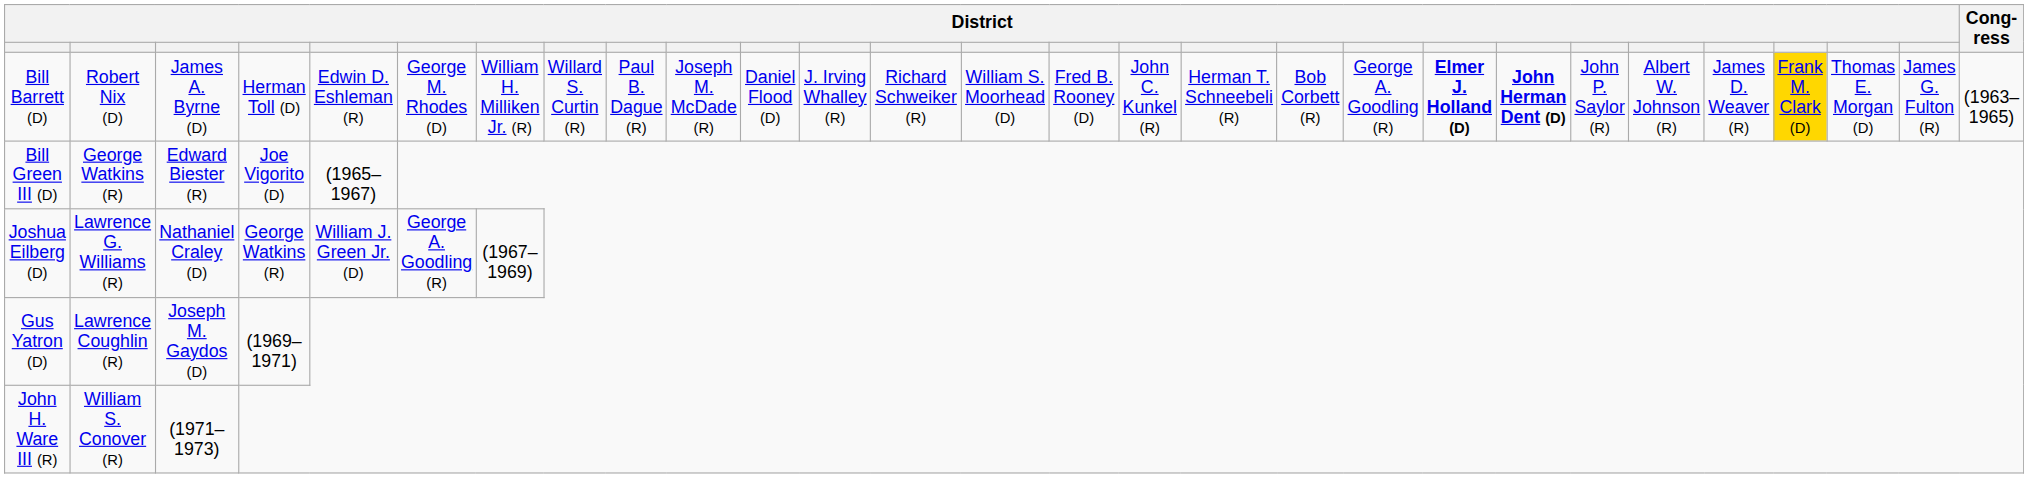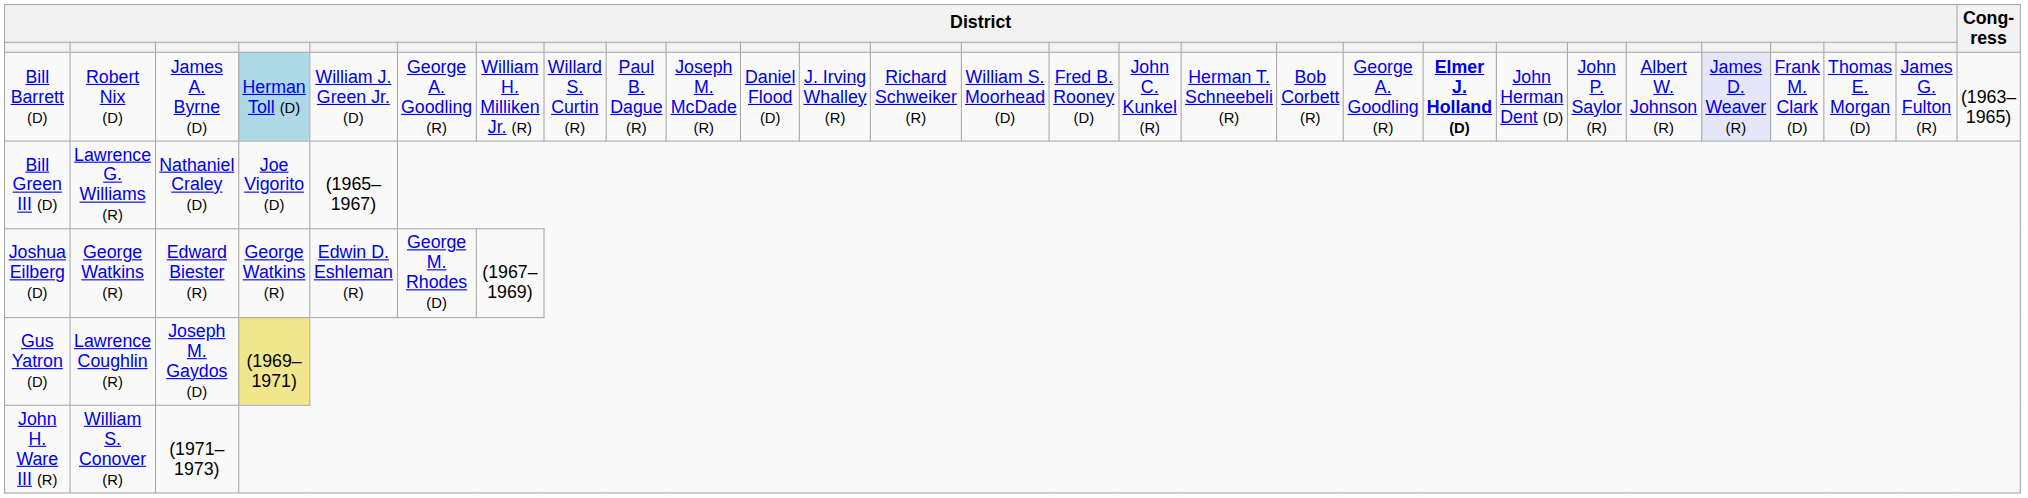(274, 96) no background -> (274, 96) lightblue background
(353, 96) Edwin D. Eshleman (R) -> (353, 96) William J. Green Jr. (D)
(437, 96) George M. Rhodes (D) -> (437, 96) George A. Goodling (R)
(1533, 96) bold -> (1532, 96) normal
(1739, 96) no background -> (1736, 96) lavender background
(1800, 96) gold background -> (1797, 96) no background
(113, 174) George Watkins (R) -> (113, 184) Lawrence G. Williams (R)
(197, 174) Edward Biester (R) -> (197, 184) Nathaniel Craley (D)
(113, 252) Lawrence G. Williams (R) -> (113, 272) George Watkins (R)
(197, 252) Nathaniel Craley (D) -> (197, 272) Edward Biester (R)
(353, 252) William J. Green Jr. (D) -> (353, 272) Edwin D. Eshleman (R)
(437, 252) George A. Goodling (R) -> (437, 272) George M. Rhodes (D)
(274, 351) no background -> (274, 371) khaki background
